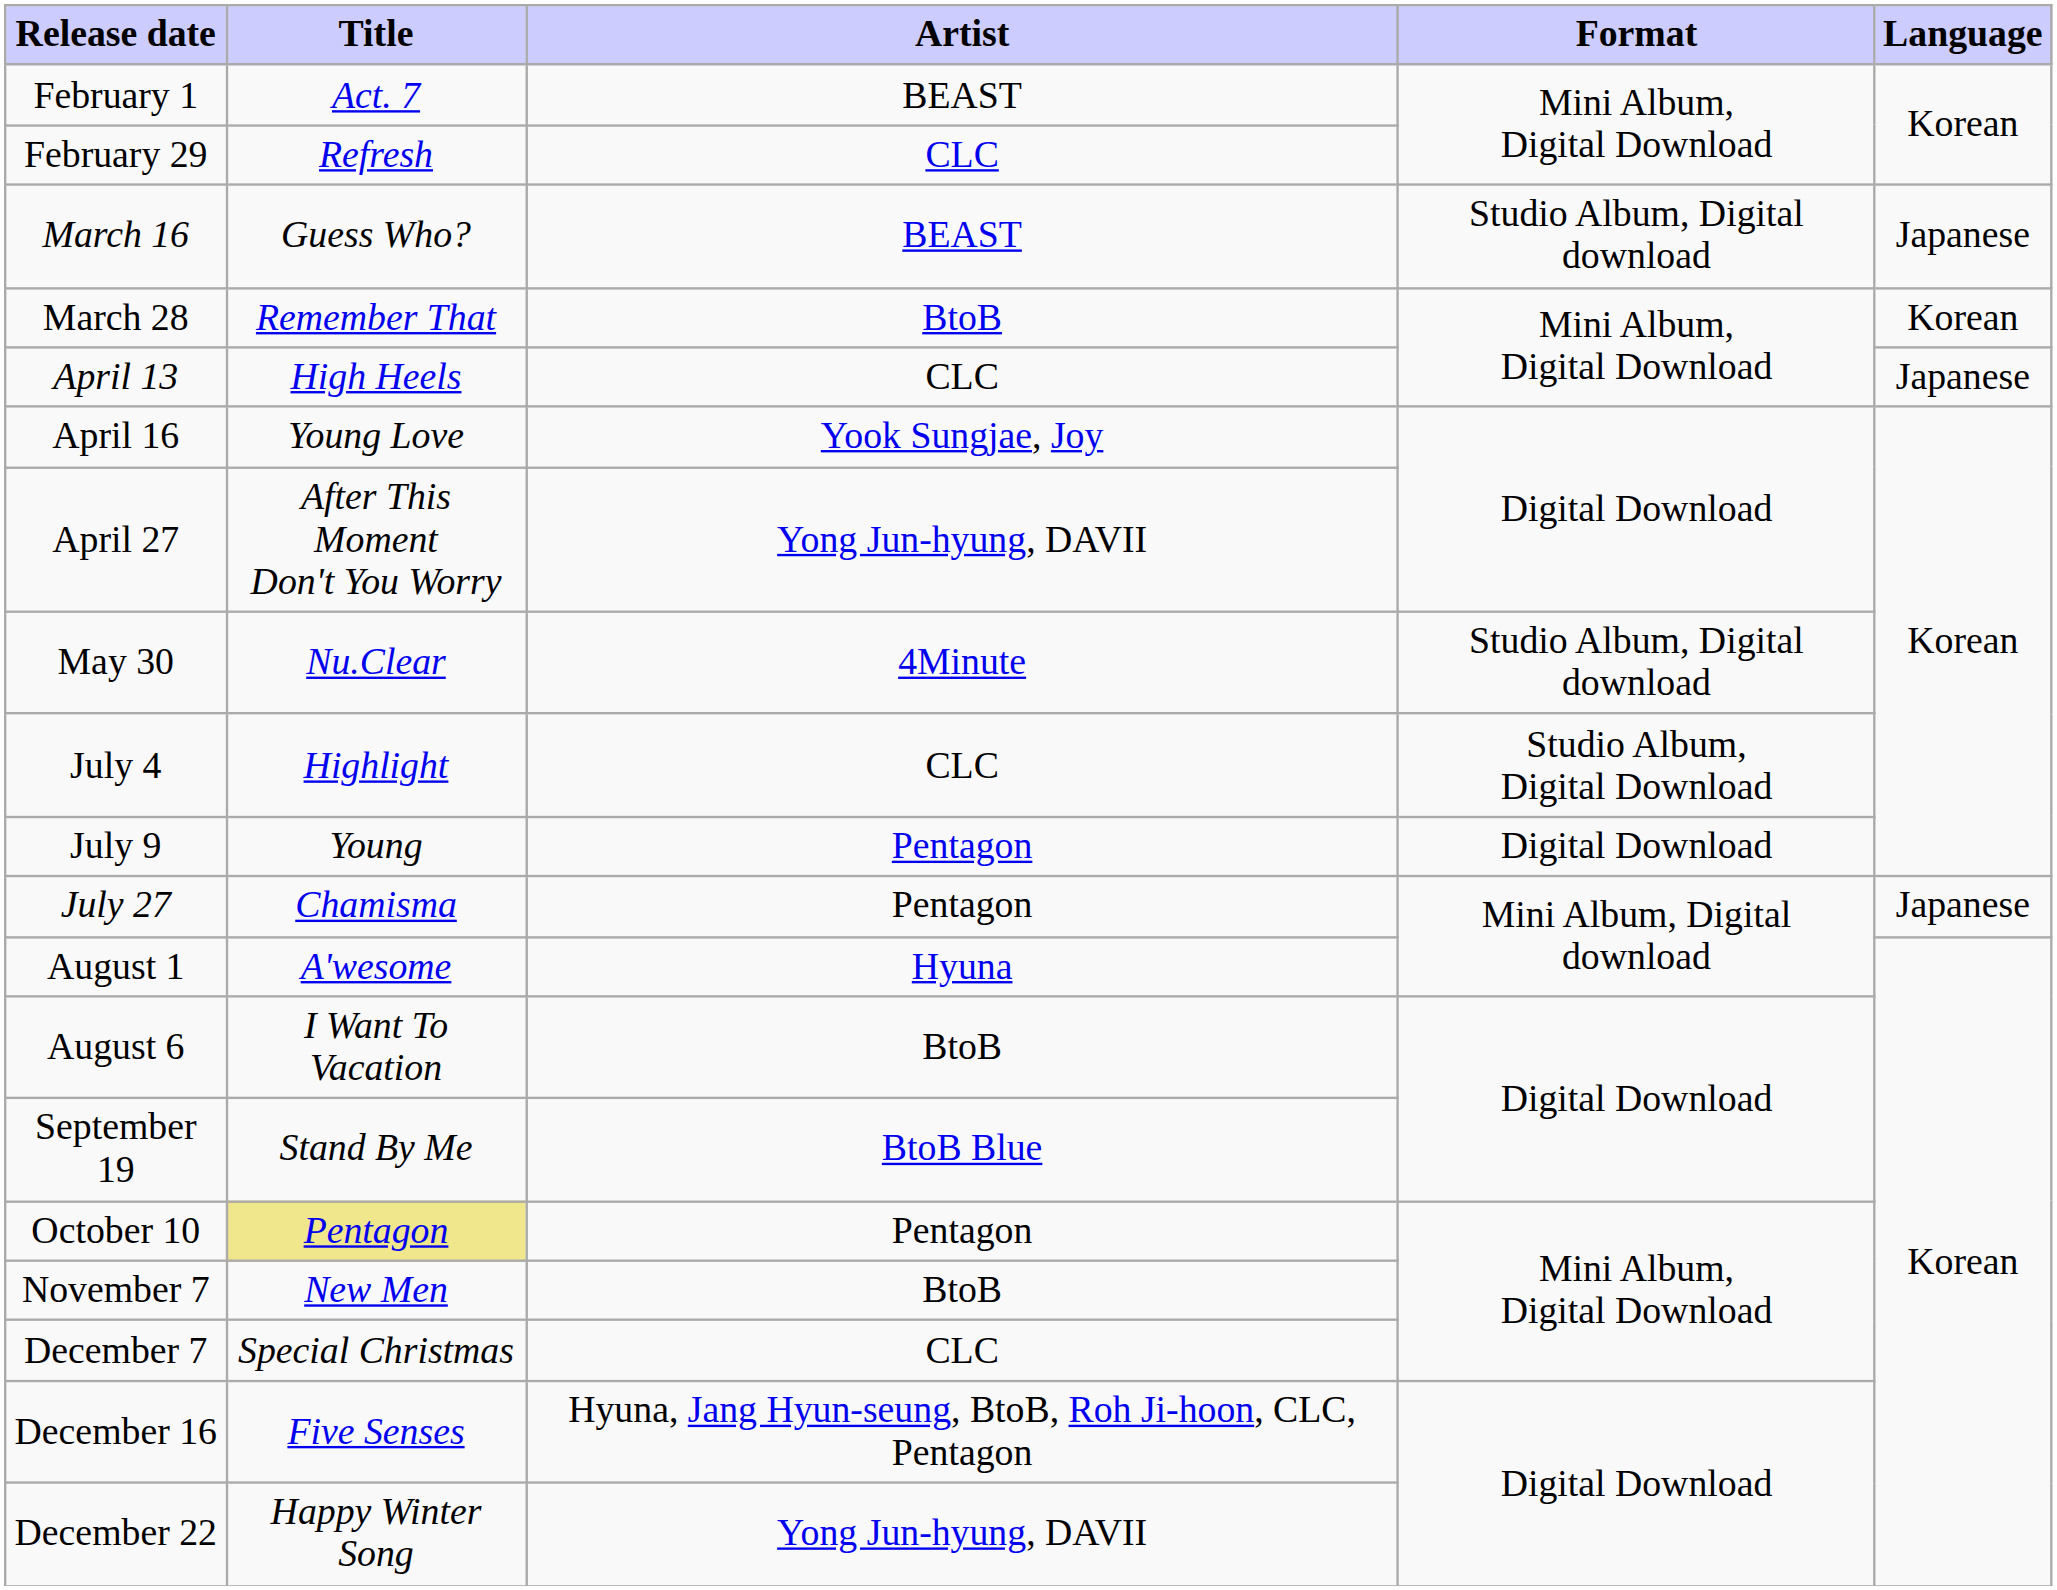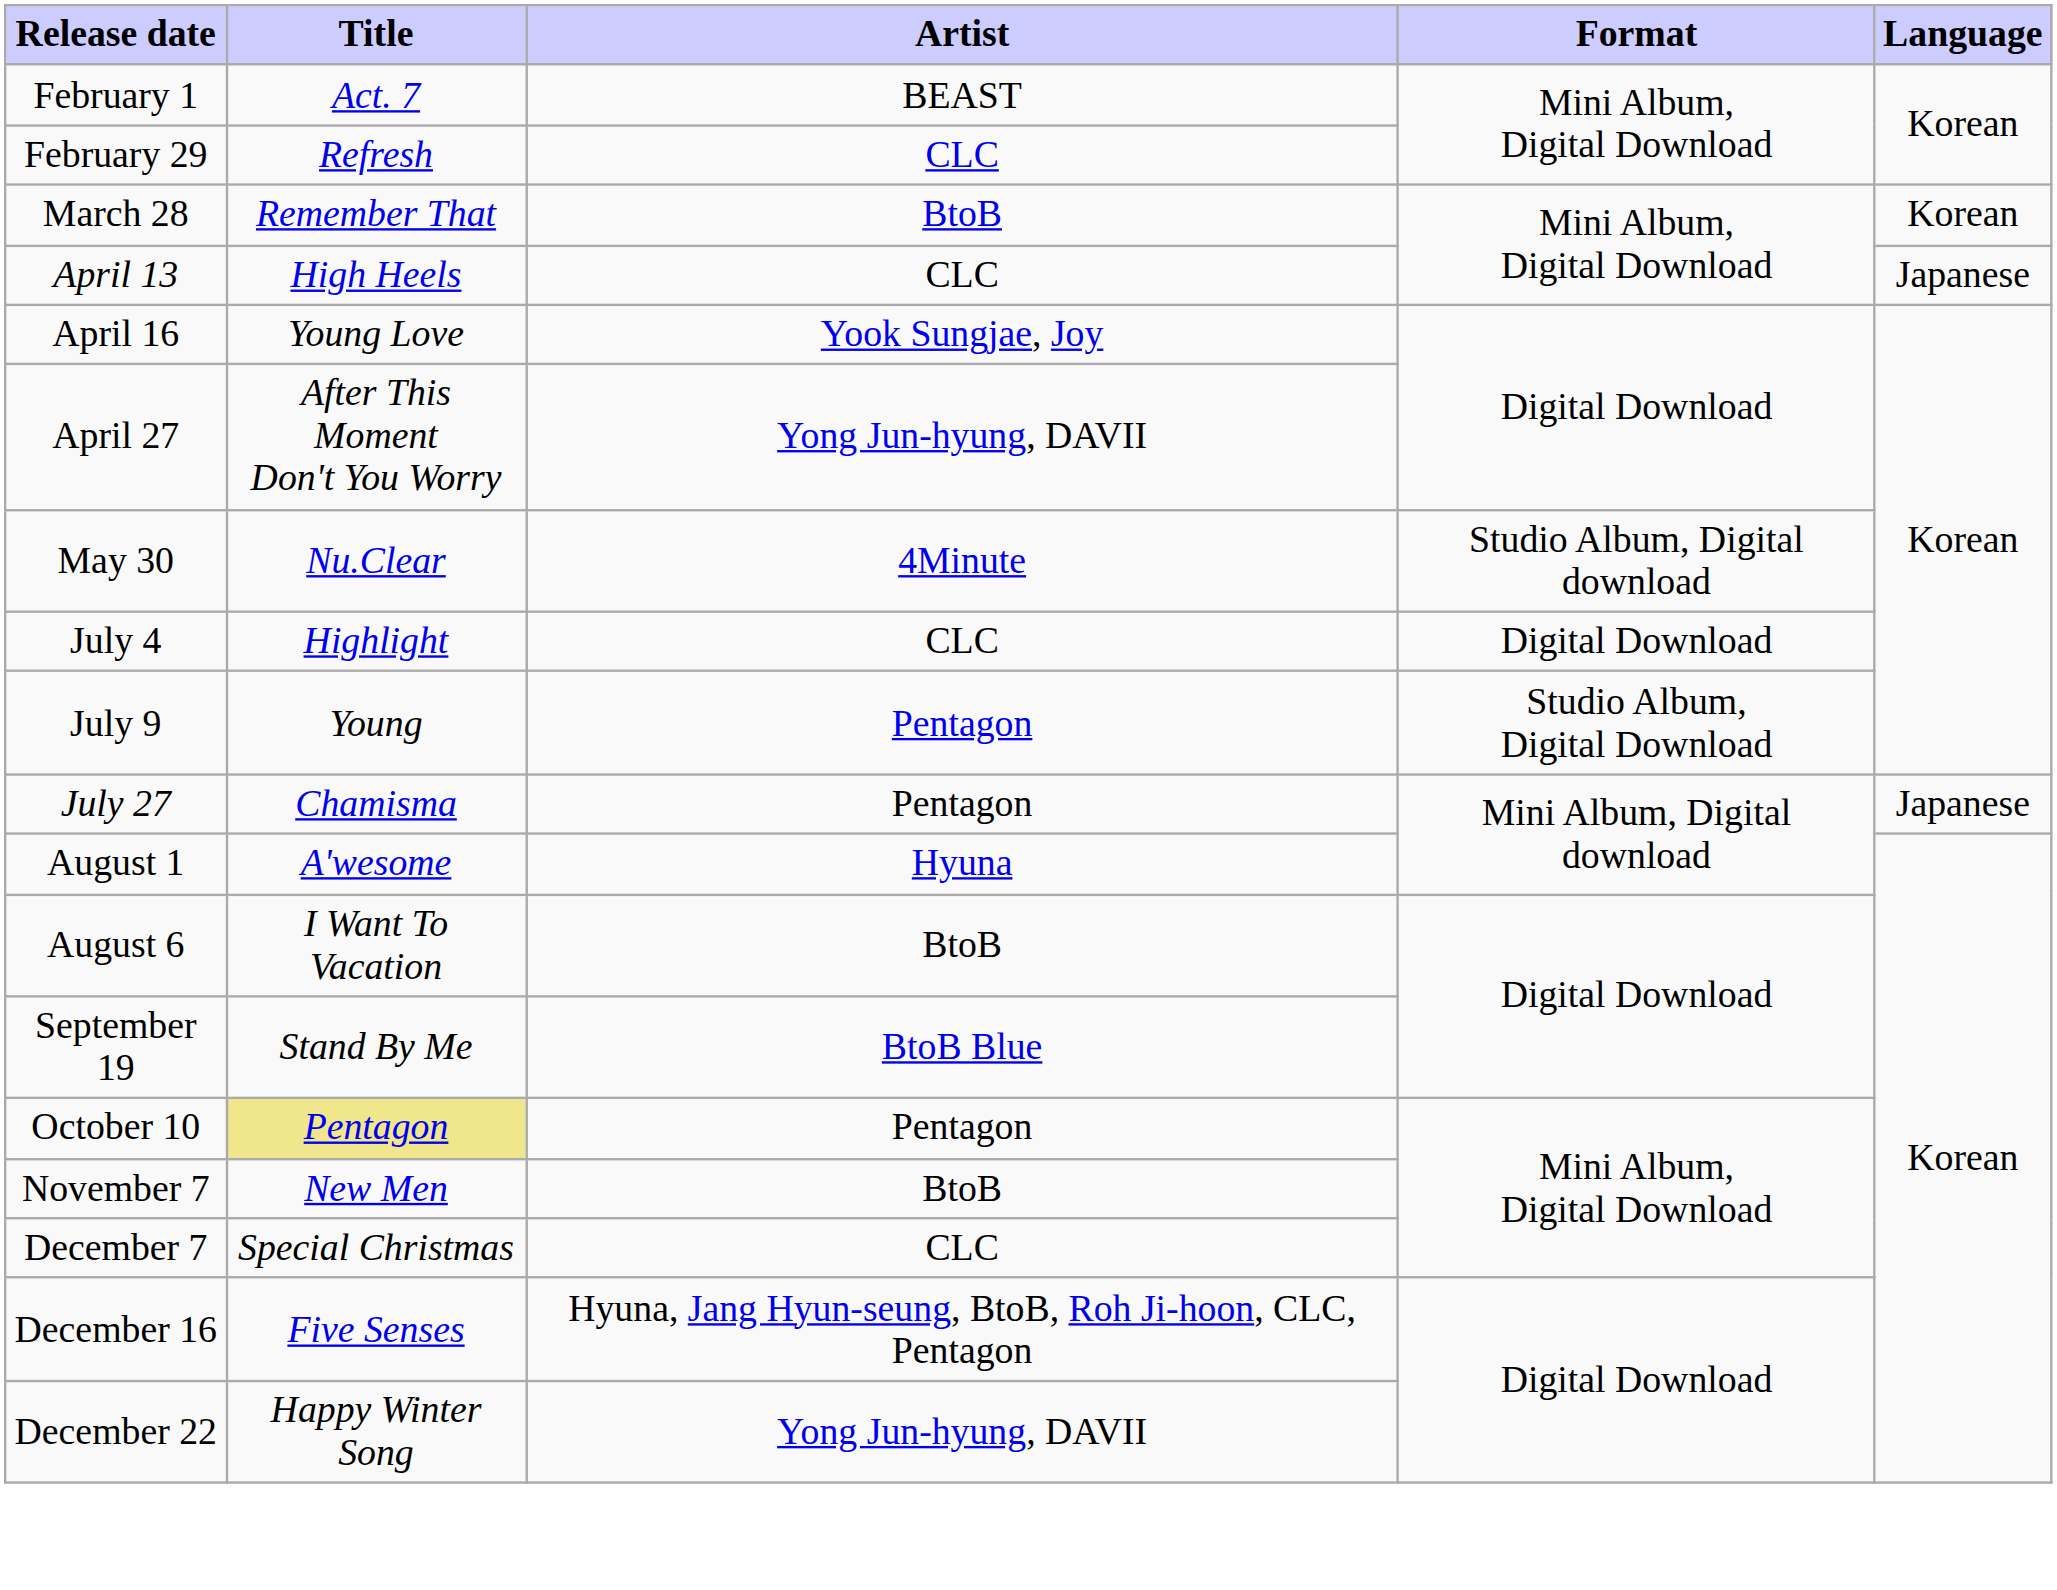- row: (116, 235)
(1636, 764) Studio Album, Digital Download -> (1636, 640) Digital Download
(1636, 845) Digital Download -> (1636, 722) Studio Album, Digital Download
